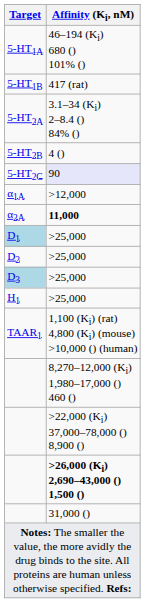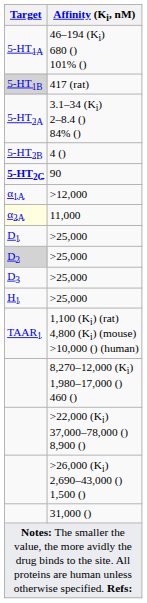(25, 84) no background -> (25, 84) lightgrey background
(25, 174) normal -> (26, 174) bold
(54, 173) lavender background -> (55, 173) no background
(16, 215) no background -> (16, 215) lightyellow background
(64, 215) bold -> (65, 215) normal
(14, 236) lightblue background -> (14, 236) no background
(14, 257) no background -> (14, 257) lightgrey background
(14, 277) lightblue background -> (14, 277) no background
(85, 479) bold -> (86, 479) normal
